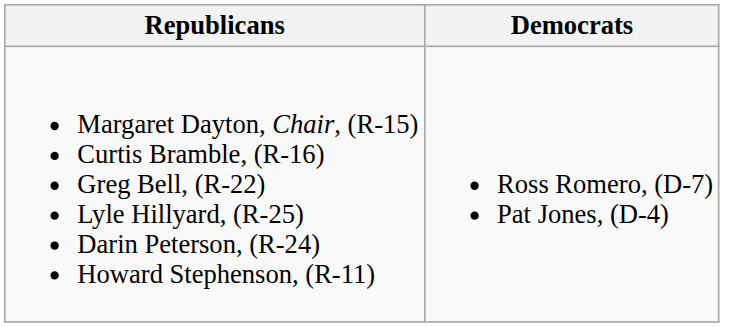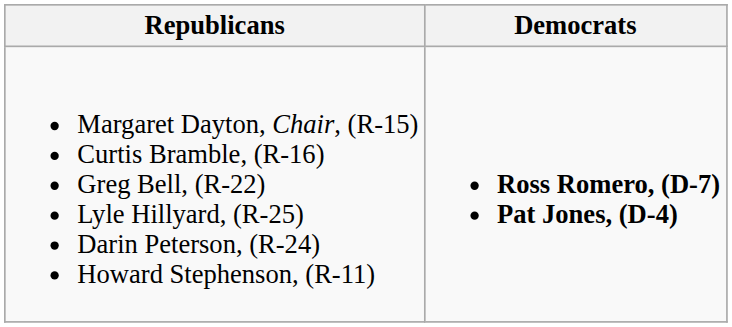(572, 199) normal -> (575, 199) bold
